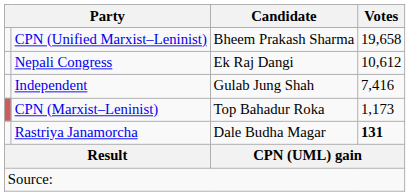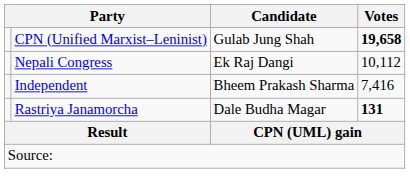(284, 39) Bheem Prakash Sharma -> (264, 39) Gulab Jung Shah
(381, 39) normal -> (381, 39) bold
(381, 62) 10,612 -> (381, 62) 10,112
(264, 86) Gulab Jung Shah -> (284, 86) Bheem Prakash Sharma
- row: (86, 109)
